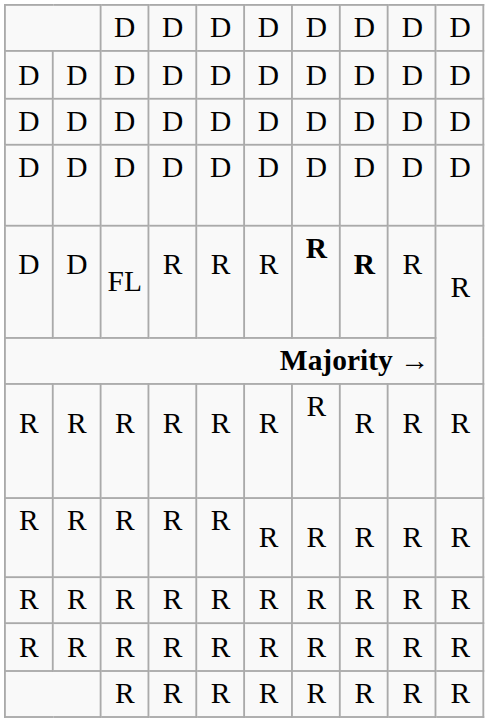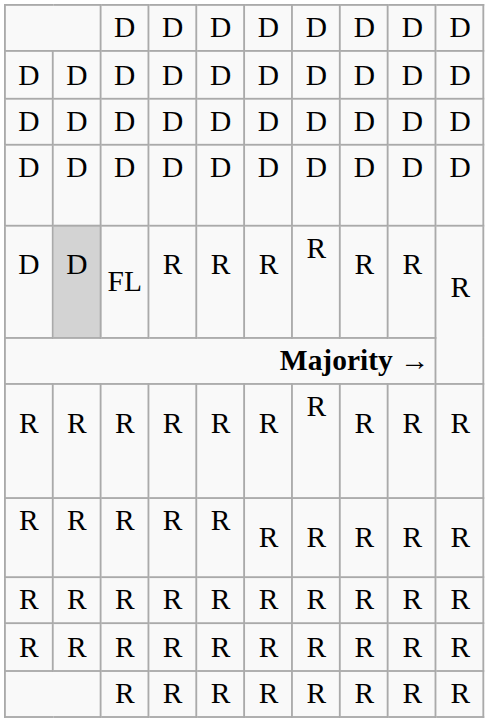(77, 264) no background -> (77, 264) lightgrey background
(316, 247) bold -> (316, 247) normal
(364, 264) bold -> (364, 264) normal
